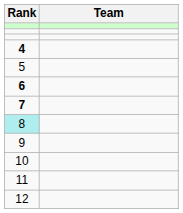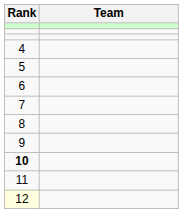(22, 49) bold -> (22, 49) normal
(22, 86) bold -> (22, 86) normal
(22, 105) bold -> (22, 105) normal
(22, 124) paleturquoise background -> (22, 124) no background
(22, 161) normal -> (22, 161) bold
(22, 199) no background -> (22, 199) lightyellow background
